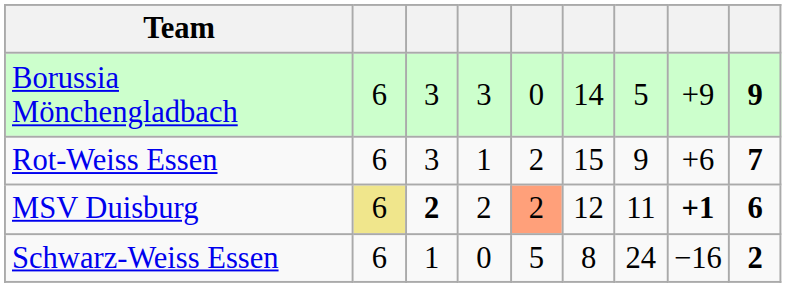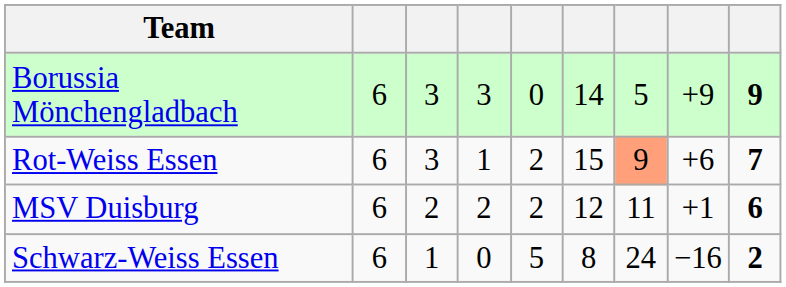(641, 160) no background -> (641, 160) lightsalmon background
(379, 208) khaki background -> (379, 208) no background
(432, 208) bold -> (432, 208) normal
(536, 208) lightsalmon background -> (536, 208) no background
(698, 208) bold -> (698, 208) normal
